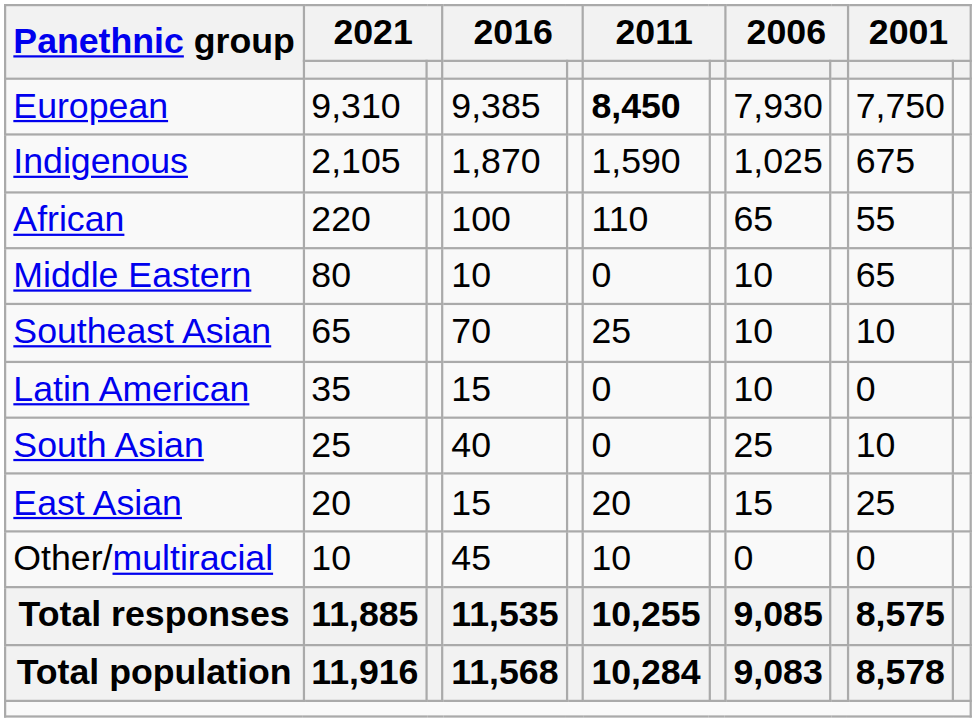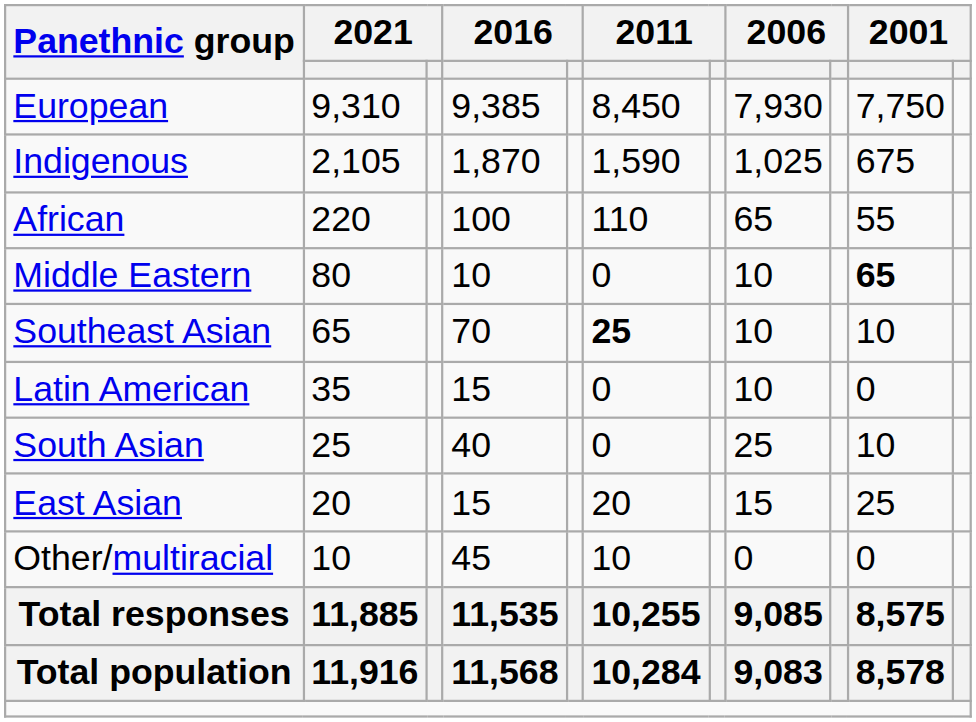(636, 105) bold -> (636, 105) normal
(875, 275) normal -> (875, 275) bold
(611, 332) normal -> (611, 332) bold
